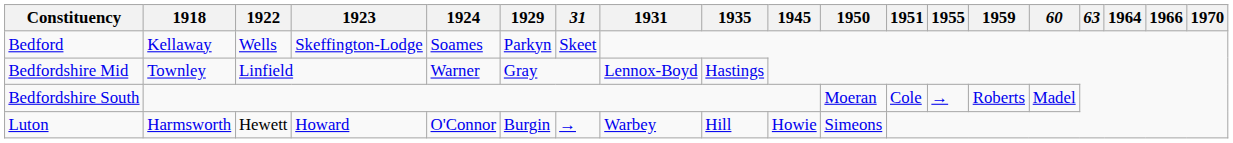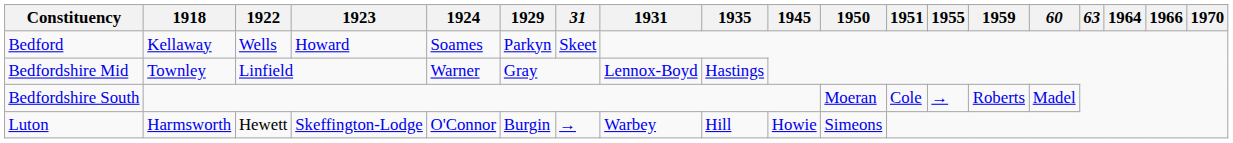(359, 44) Skeffington-Lodge -> (322, 44) Howard
(322, 124) Howard -> (359, 124) Skeffington-Lodge
